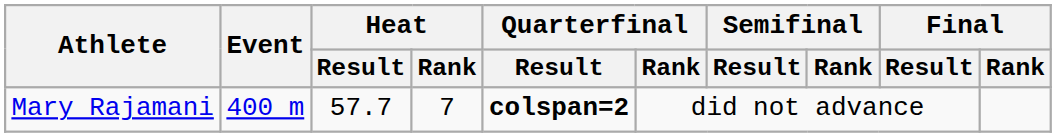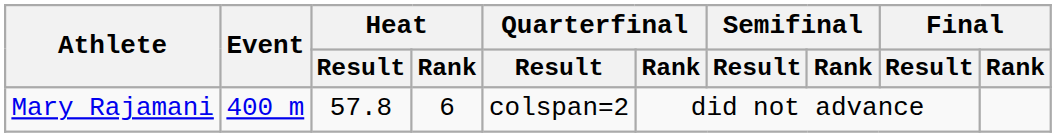(361, 109) 57.7 -> (361, 109) 57.8
(447, 109) 7 -> (447, 109) 6
(559, 109) bold -> (559, 109) normal
